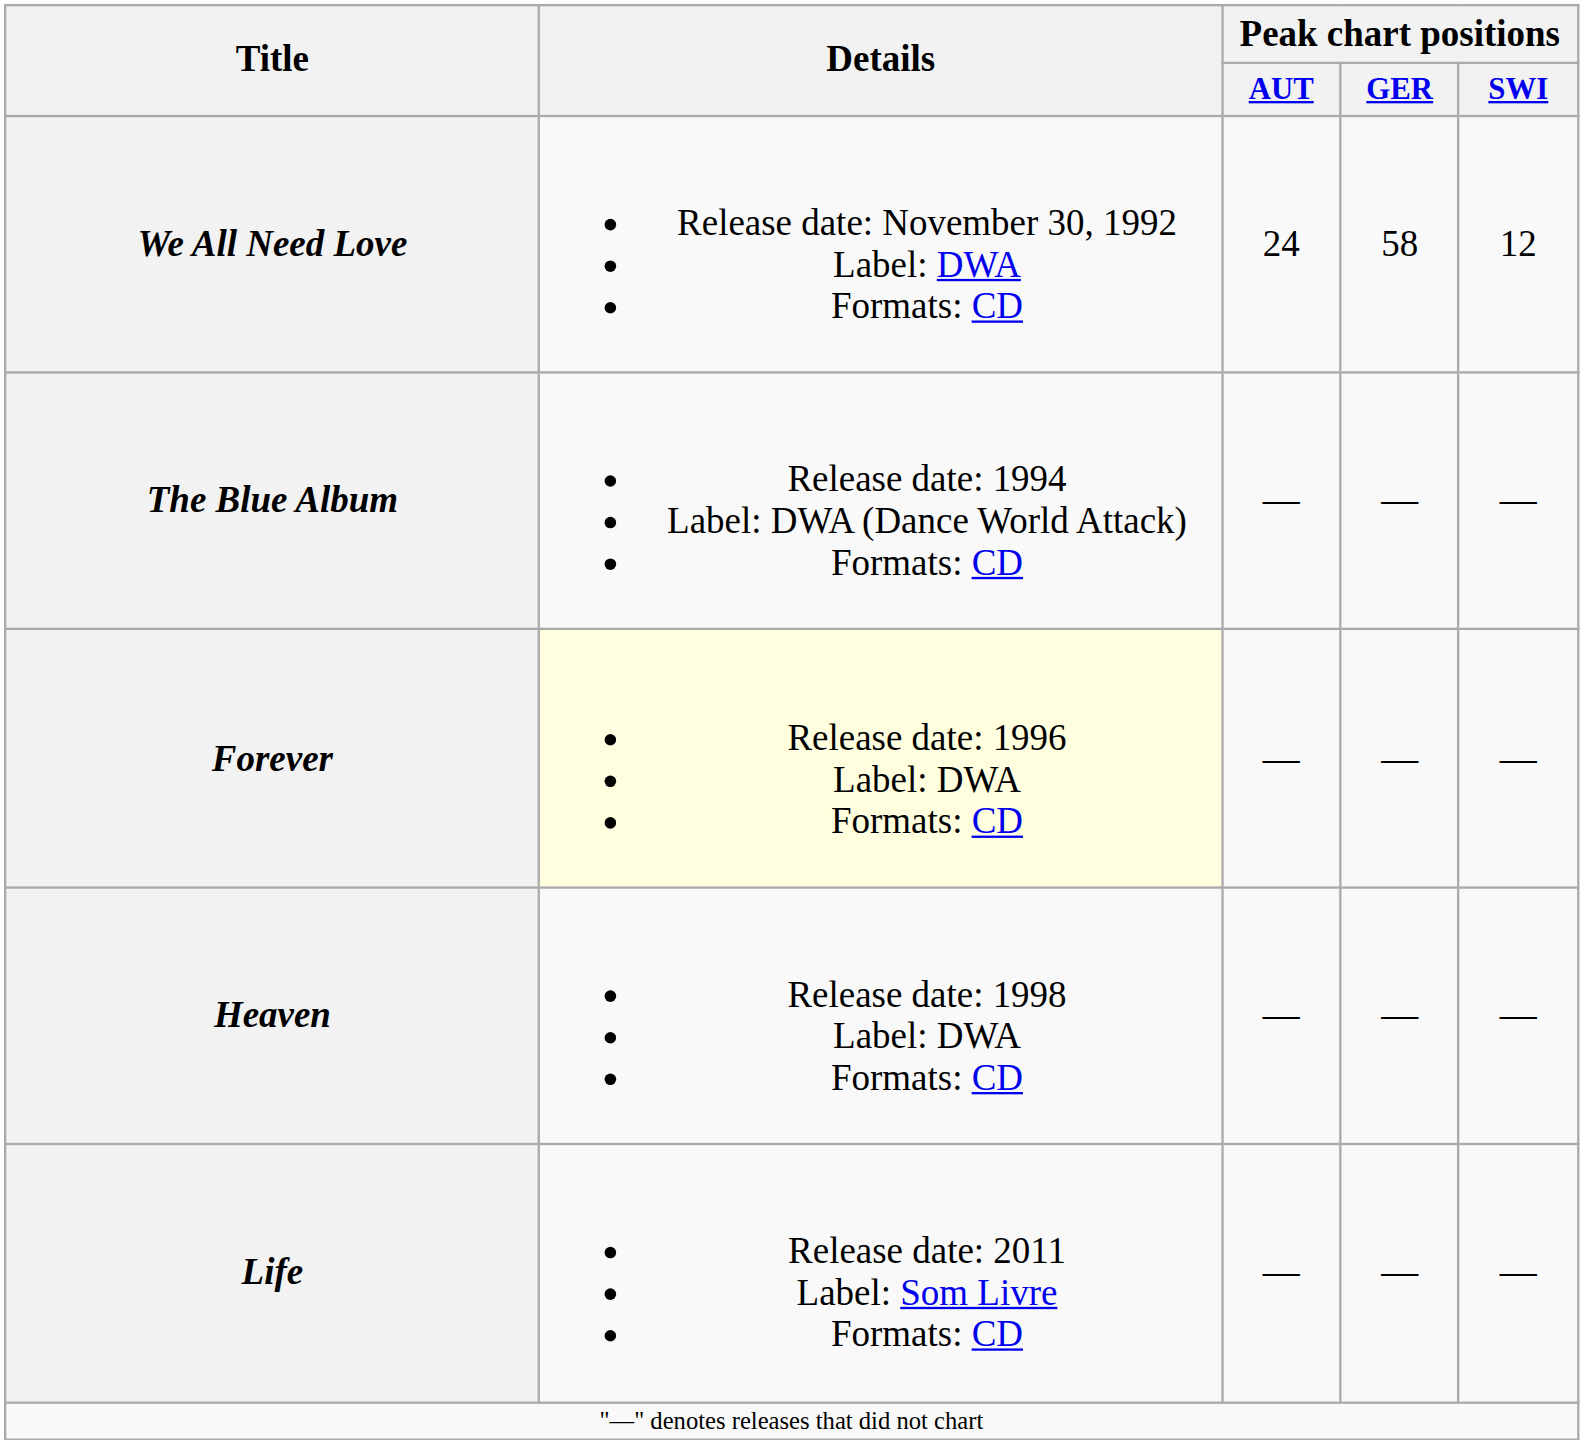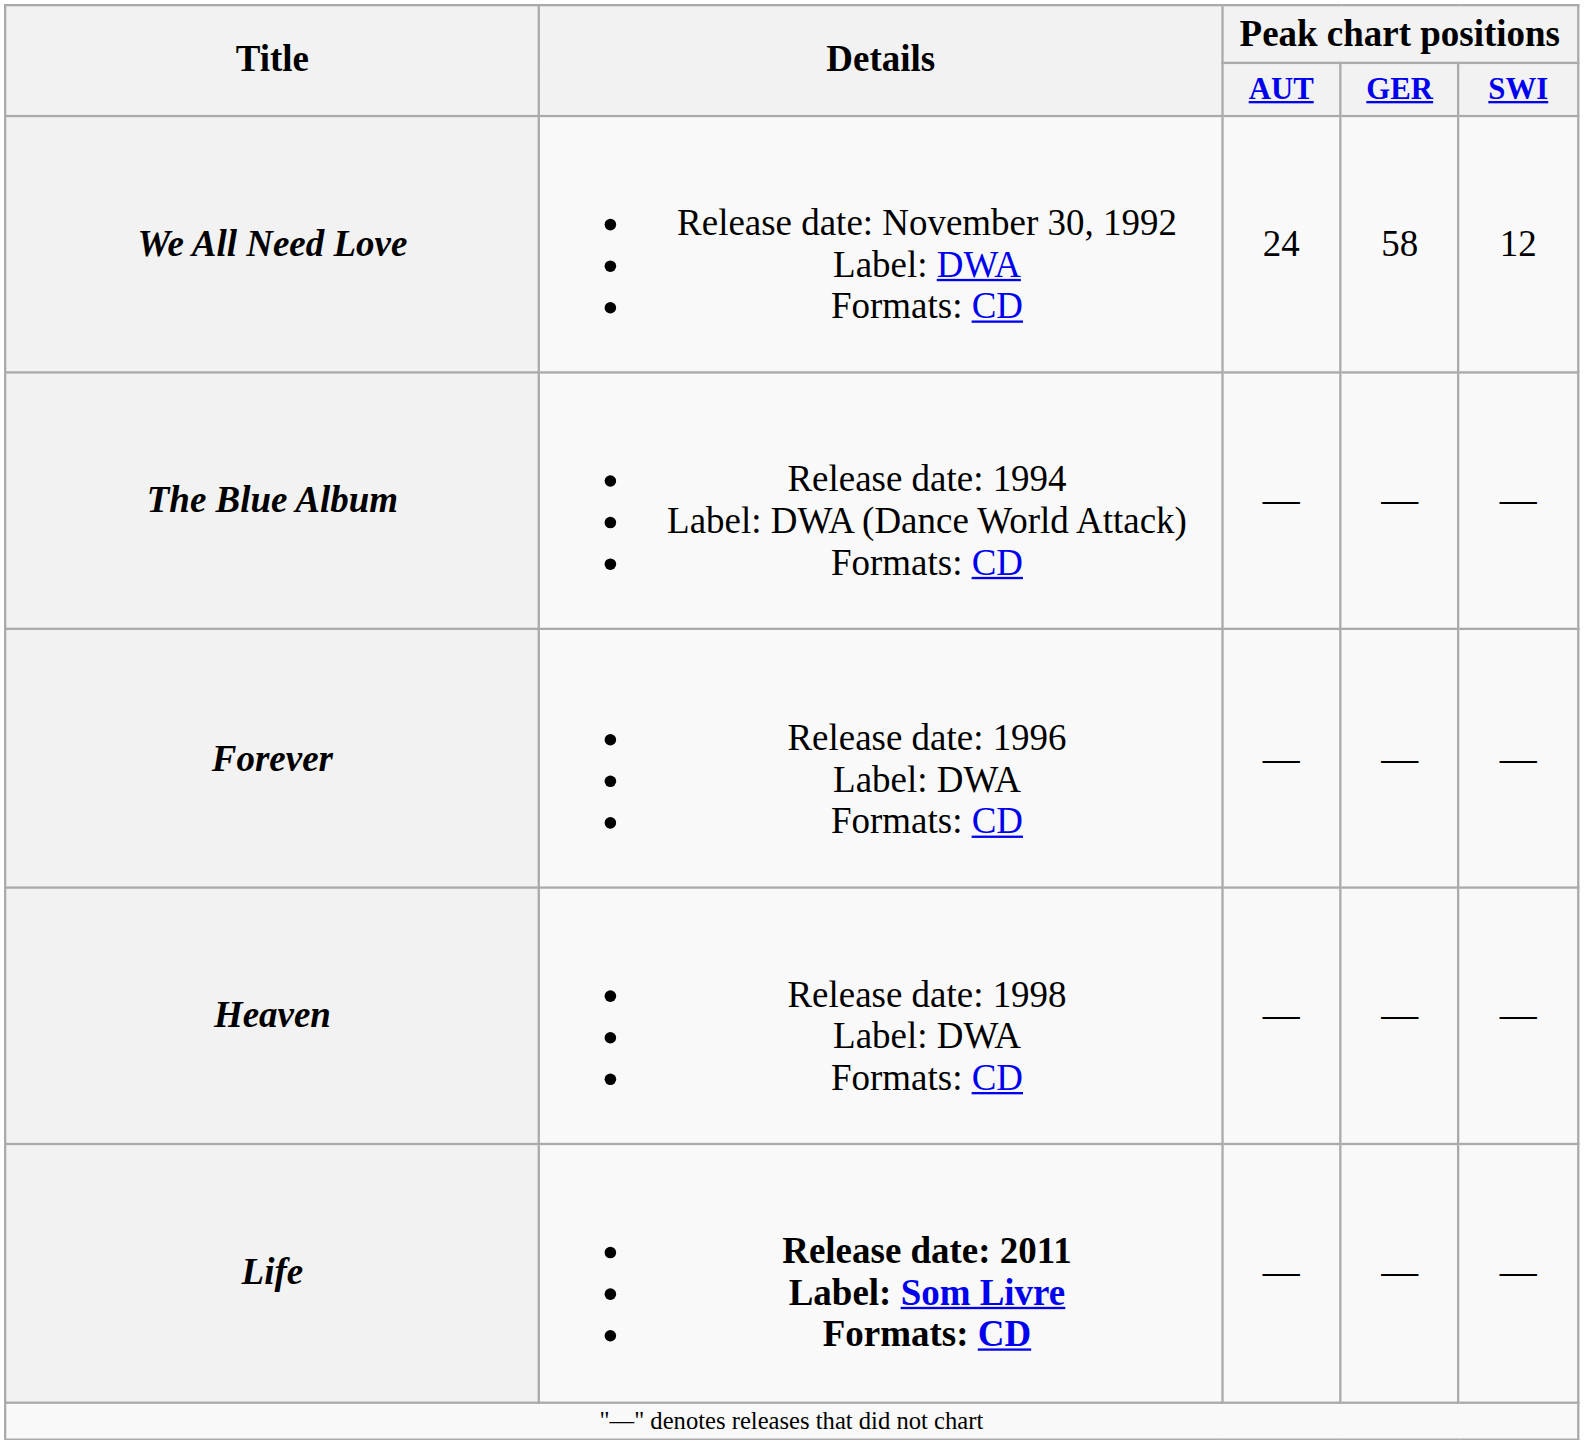(881, 779) lightyellow background -> (881, 779) no background
(881, 1294) normal -> (881, 1294) bold
